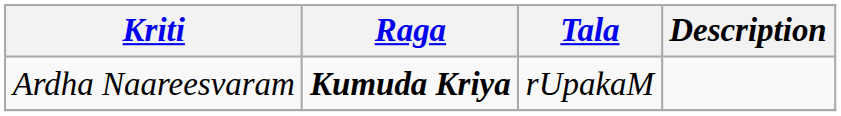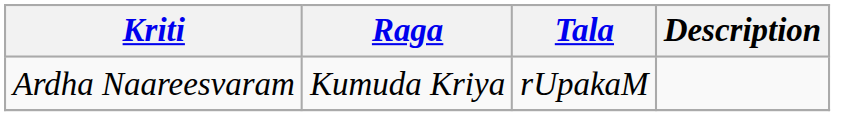(410, 82) bold -> (408, 82) normal
